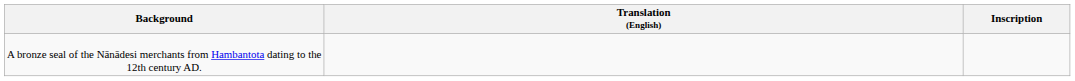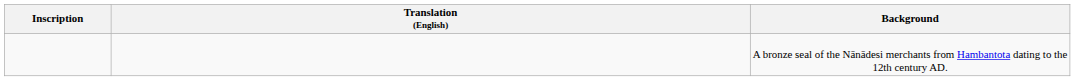columns swapped: (164, 19) <-> (1017, 19)
